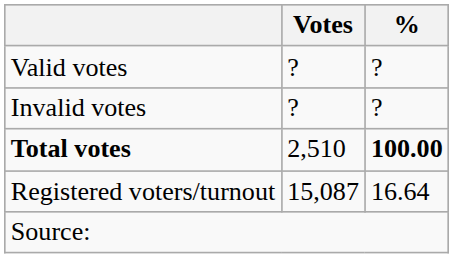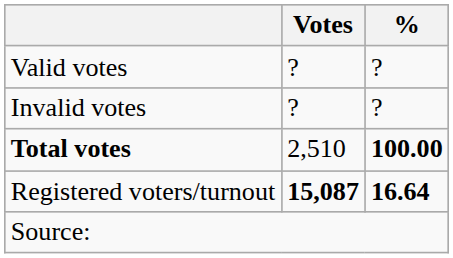(323, 190) normal -> (323, 190) bold
(400, 190) normal -> (400, 190) bold
